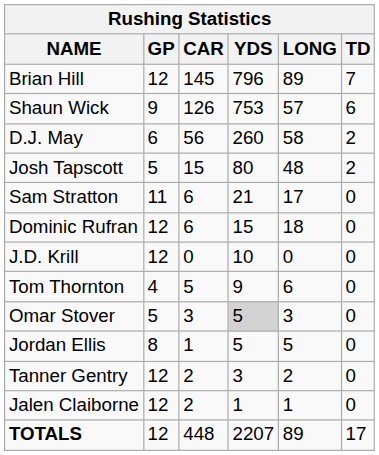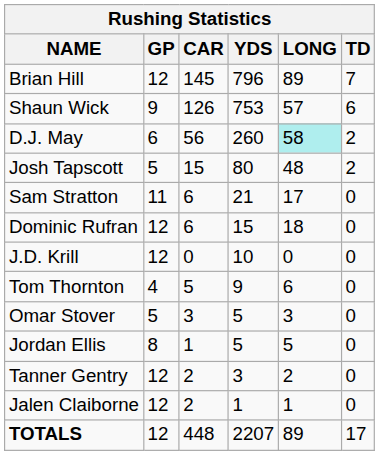(293, 138) no background -> (293, 138) paleturquoise background
(238, 316) lightgrey background -> (238, 316) no background
